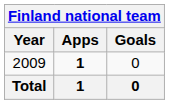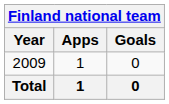(80, 63) bold -> (80, 63) normal
